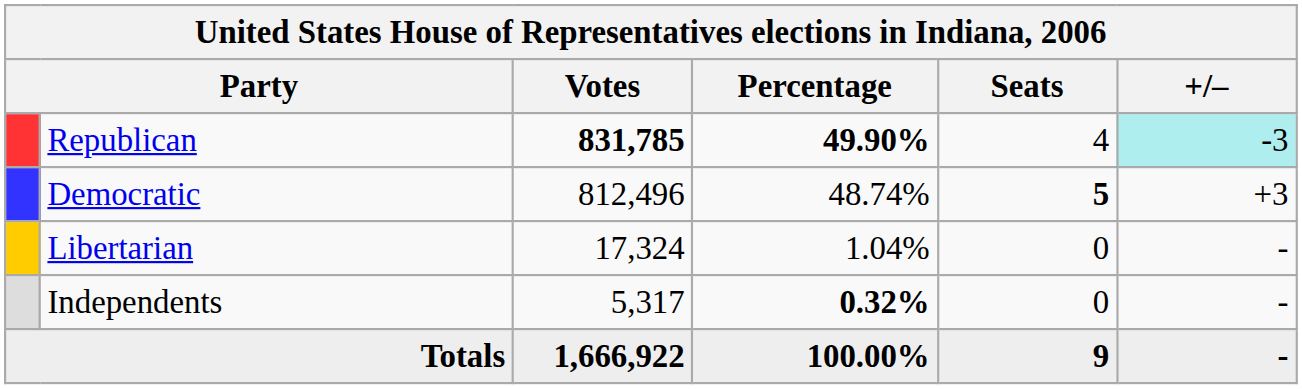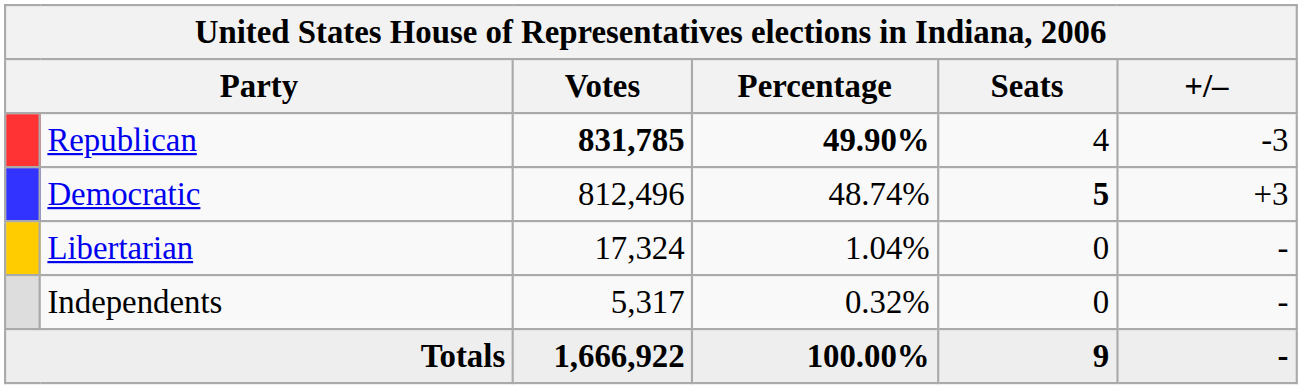(1275, 140) paleturquoise background -> (1275, 140) no background
(885, 302) bold -> (887, 302) normal
